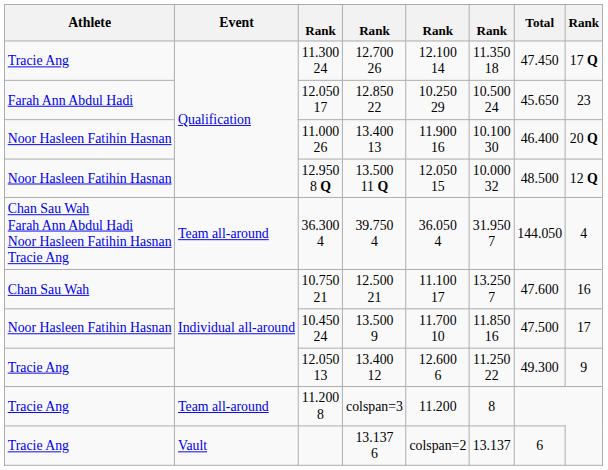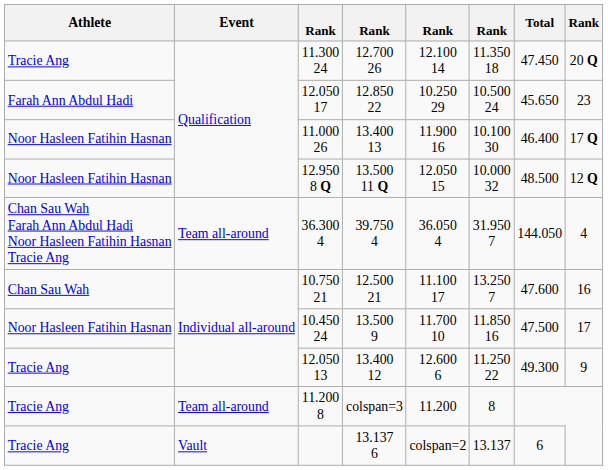(584, 61) 17 Q -> (584, 61) 20 Q
(584, 139) 20 Q -> (584, 139) 17 Q
